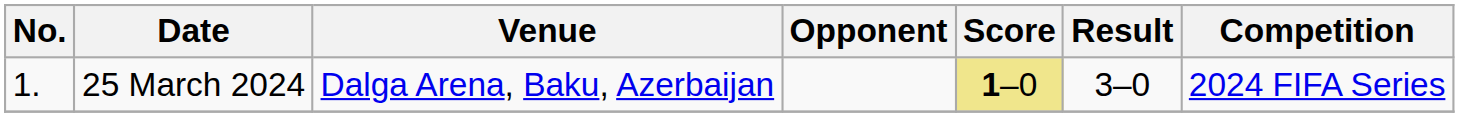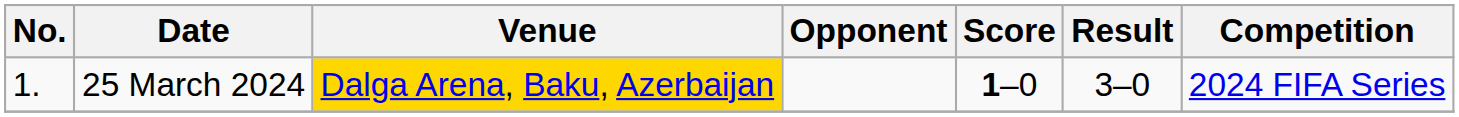(547, 84) no background -> (547, 84) gold background
(1009, 84) khaki background -> (1009, 84) no background
